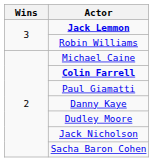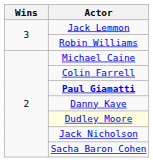(99, 27) bold -> (99, 27) normal
(99, 73) bold -> (99, 73) normal
(99, 88) normal -> (99, 88) bold
(99, 119) no background -> (99, 119) lightyellow background
